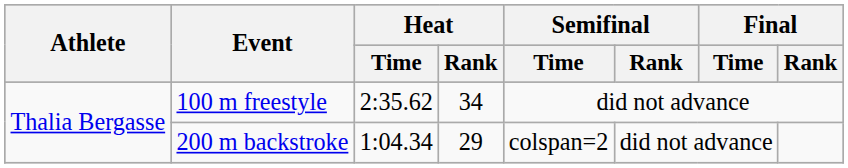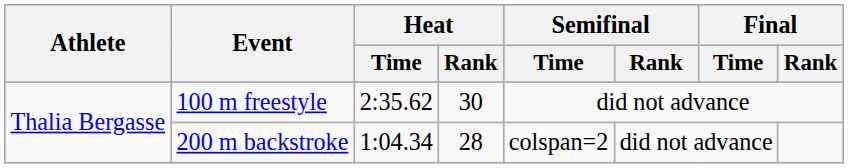(471, 102) 34 -> (471, 102) 30
(471, 142) 29 -> (471, 142) 28
